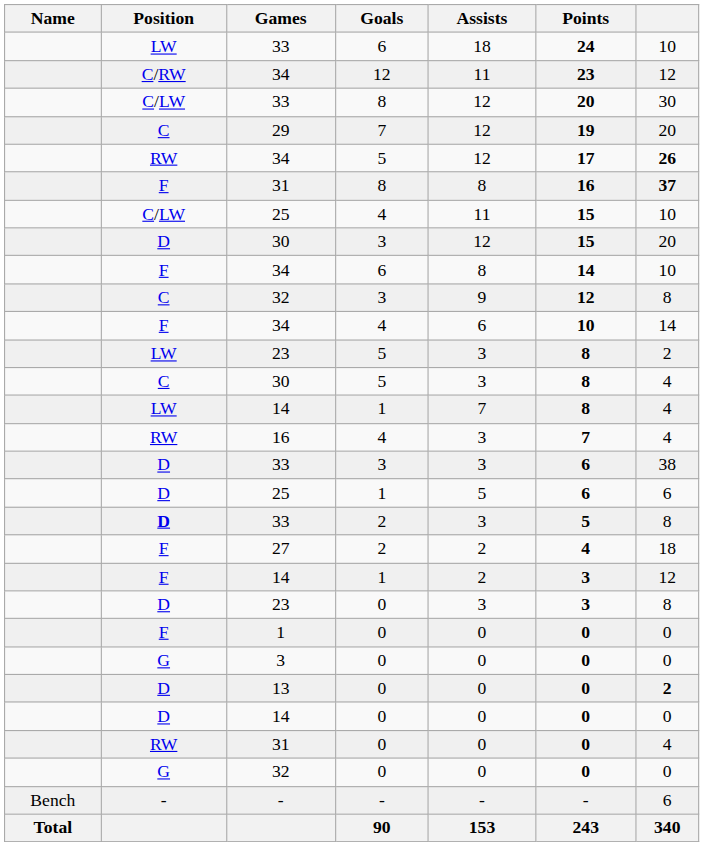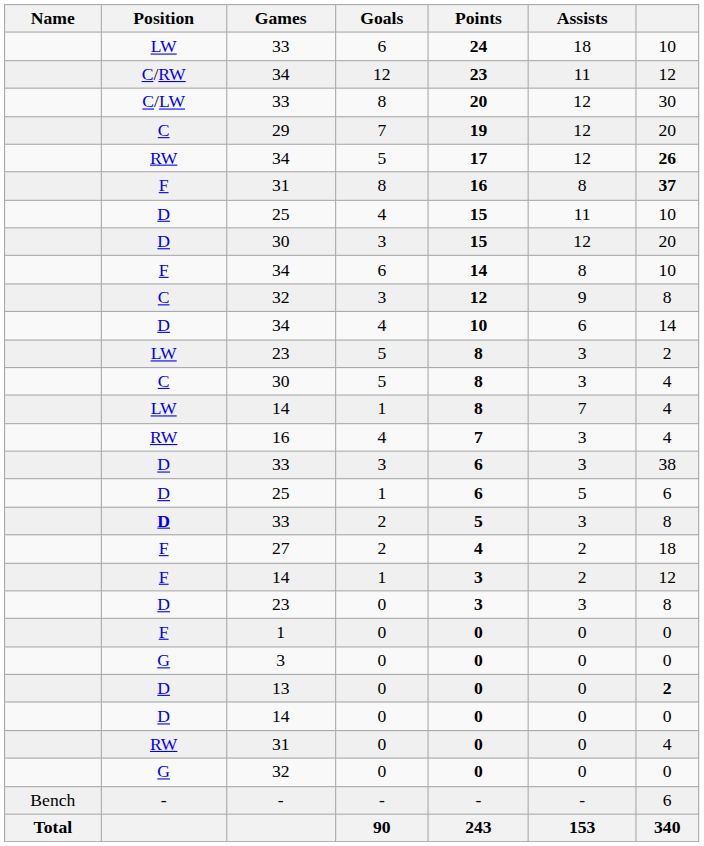columns swapped: (482, 18) <-> (586, 18)
(164, 213) C/LW -> (164, 213) D
(164, 325) F -> (164, 325) D
